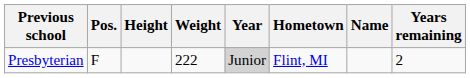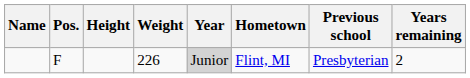columns swapped: (370, 26) <-> (46, 26)
(186, 60) 222 -> (149, 60) 226
